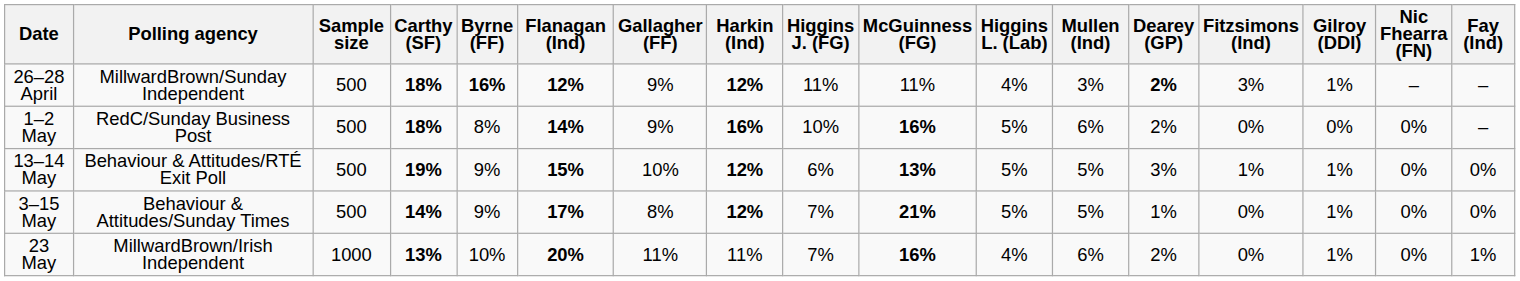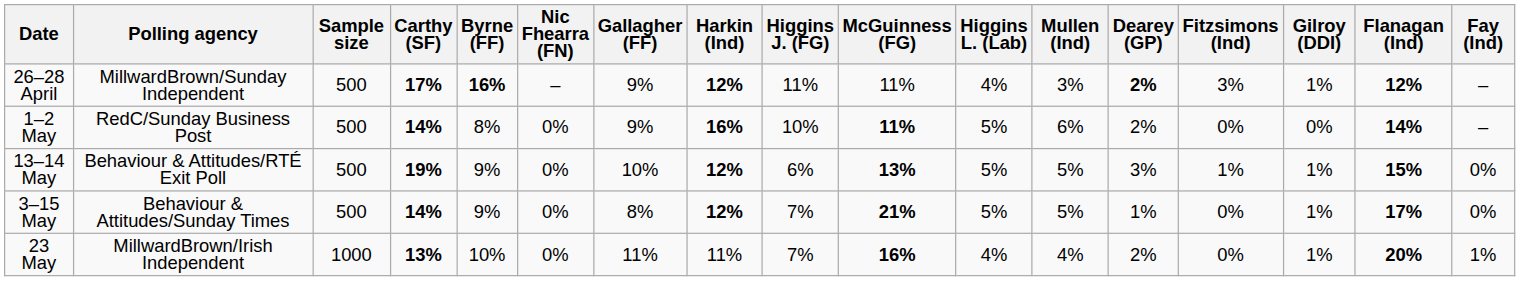columns swapped: (566, 34) <-> (1414, 34)
(423, 85) 18% -> (423, 85) 17%
(423, 127) 18% -> (423, 127) 14%
(917, 127) 16% -> (897, 127) 11%
(1090, 254) 6% -> (1070, 254) 4%
